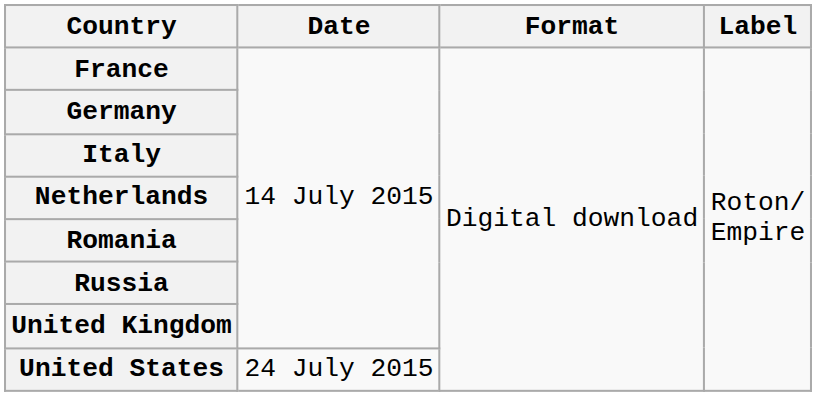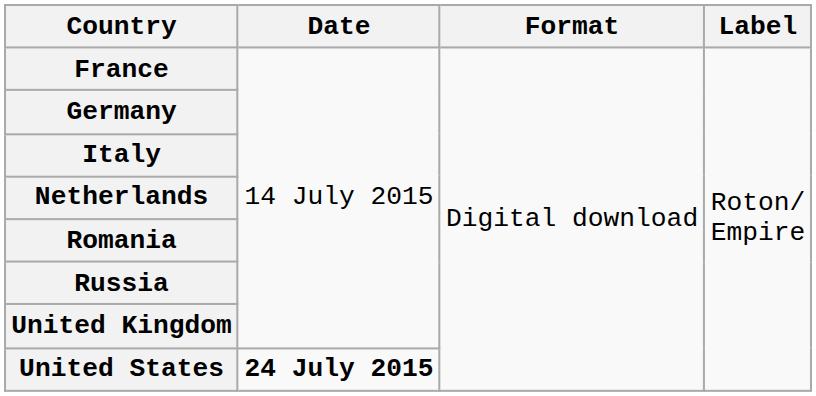(339, 369) normal -> (339, 369) bold
